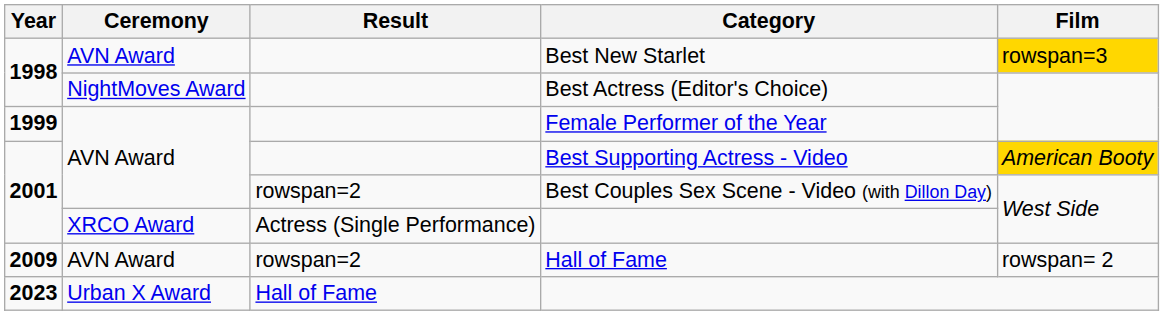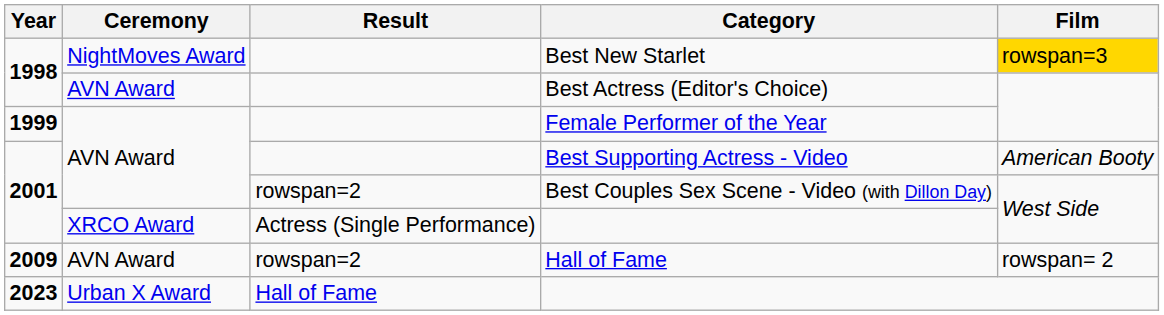(121, 55) AVN Award -> (156, 55) NightMoves Award
(156, 89) NightMoves Award -> (121, 89) AVN Award
(1078, 157) gold background -> (1078, 157) no background
